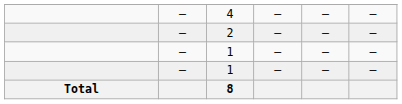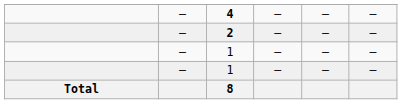(230, 14) normal -> (230, 14) bold
(230, 33) normal -> (230, 33) bold
